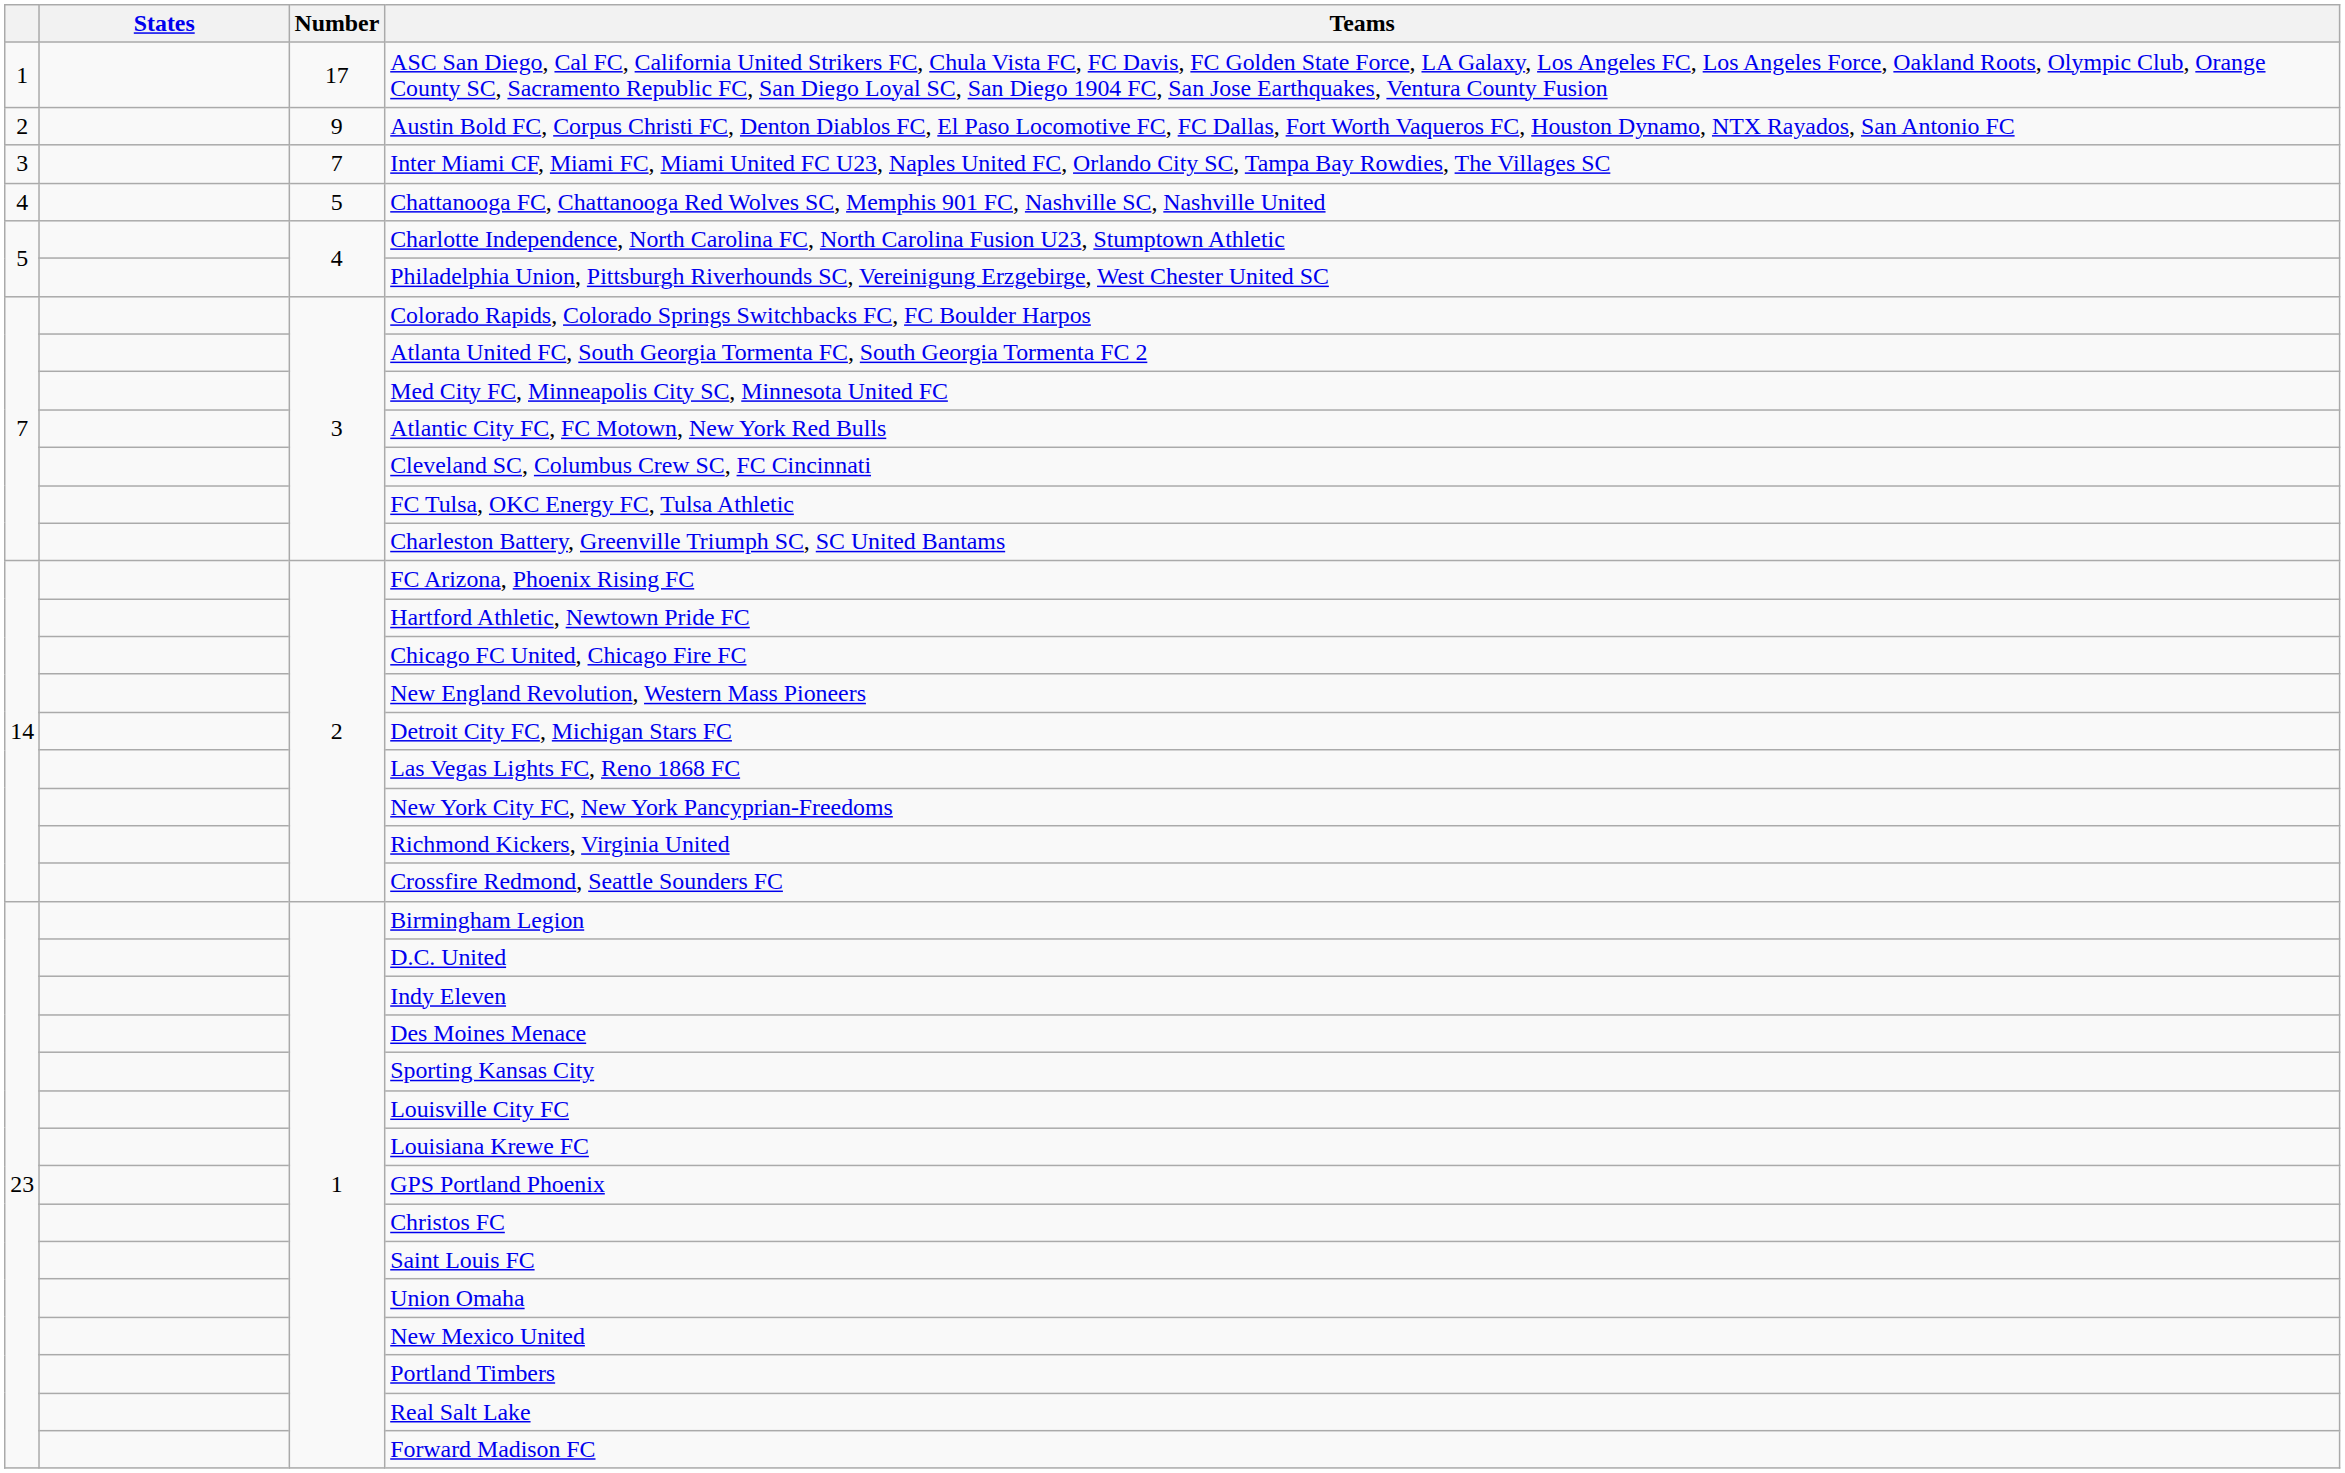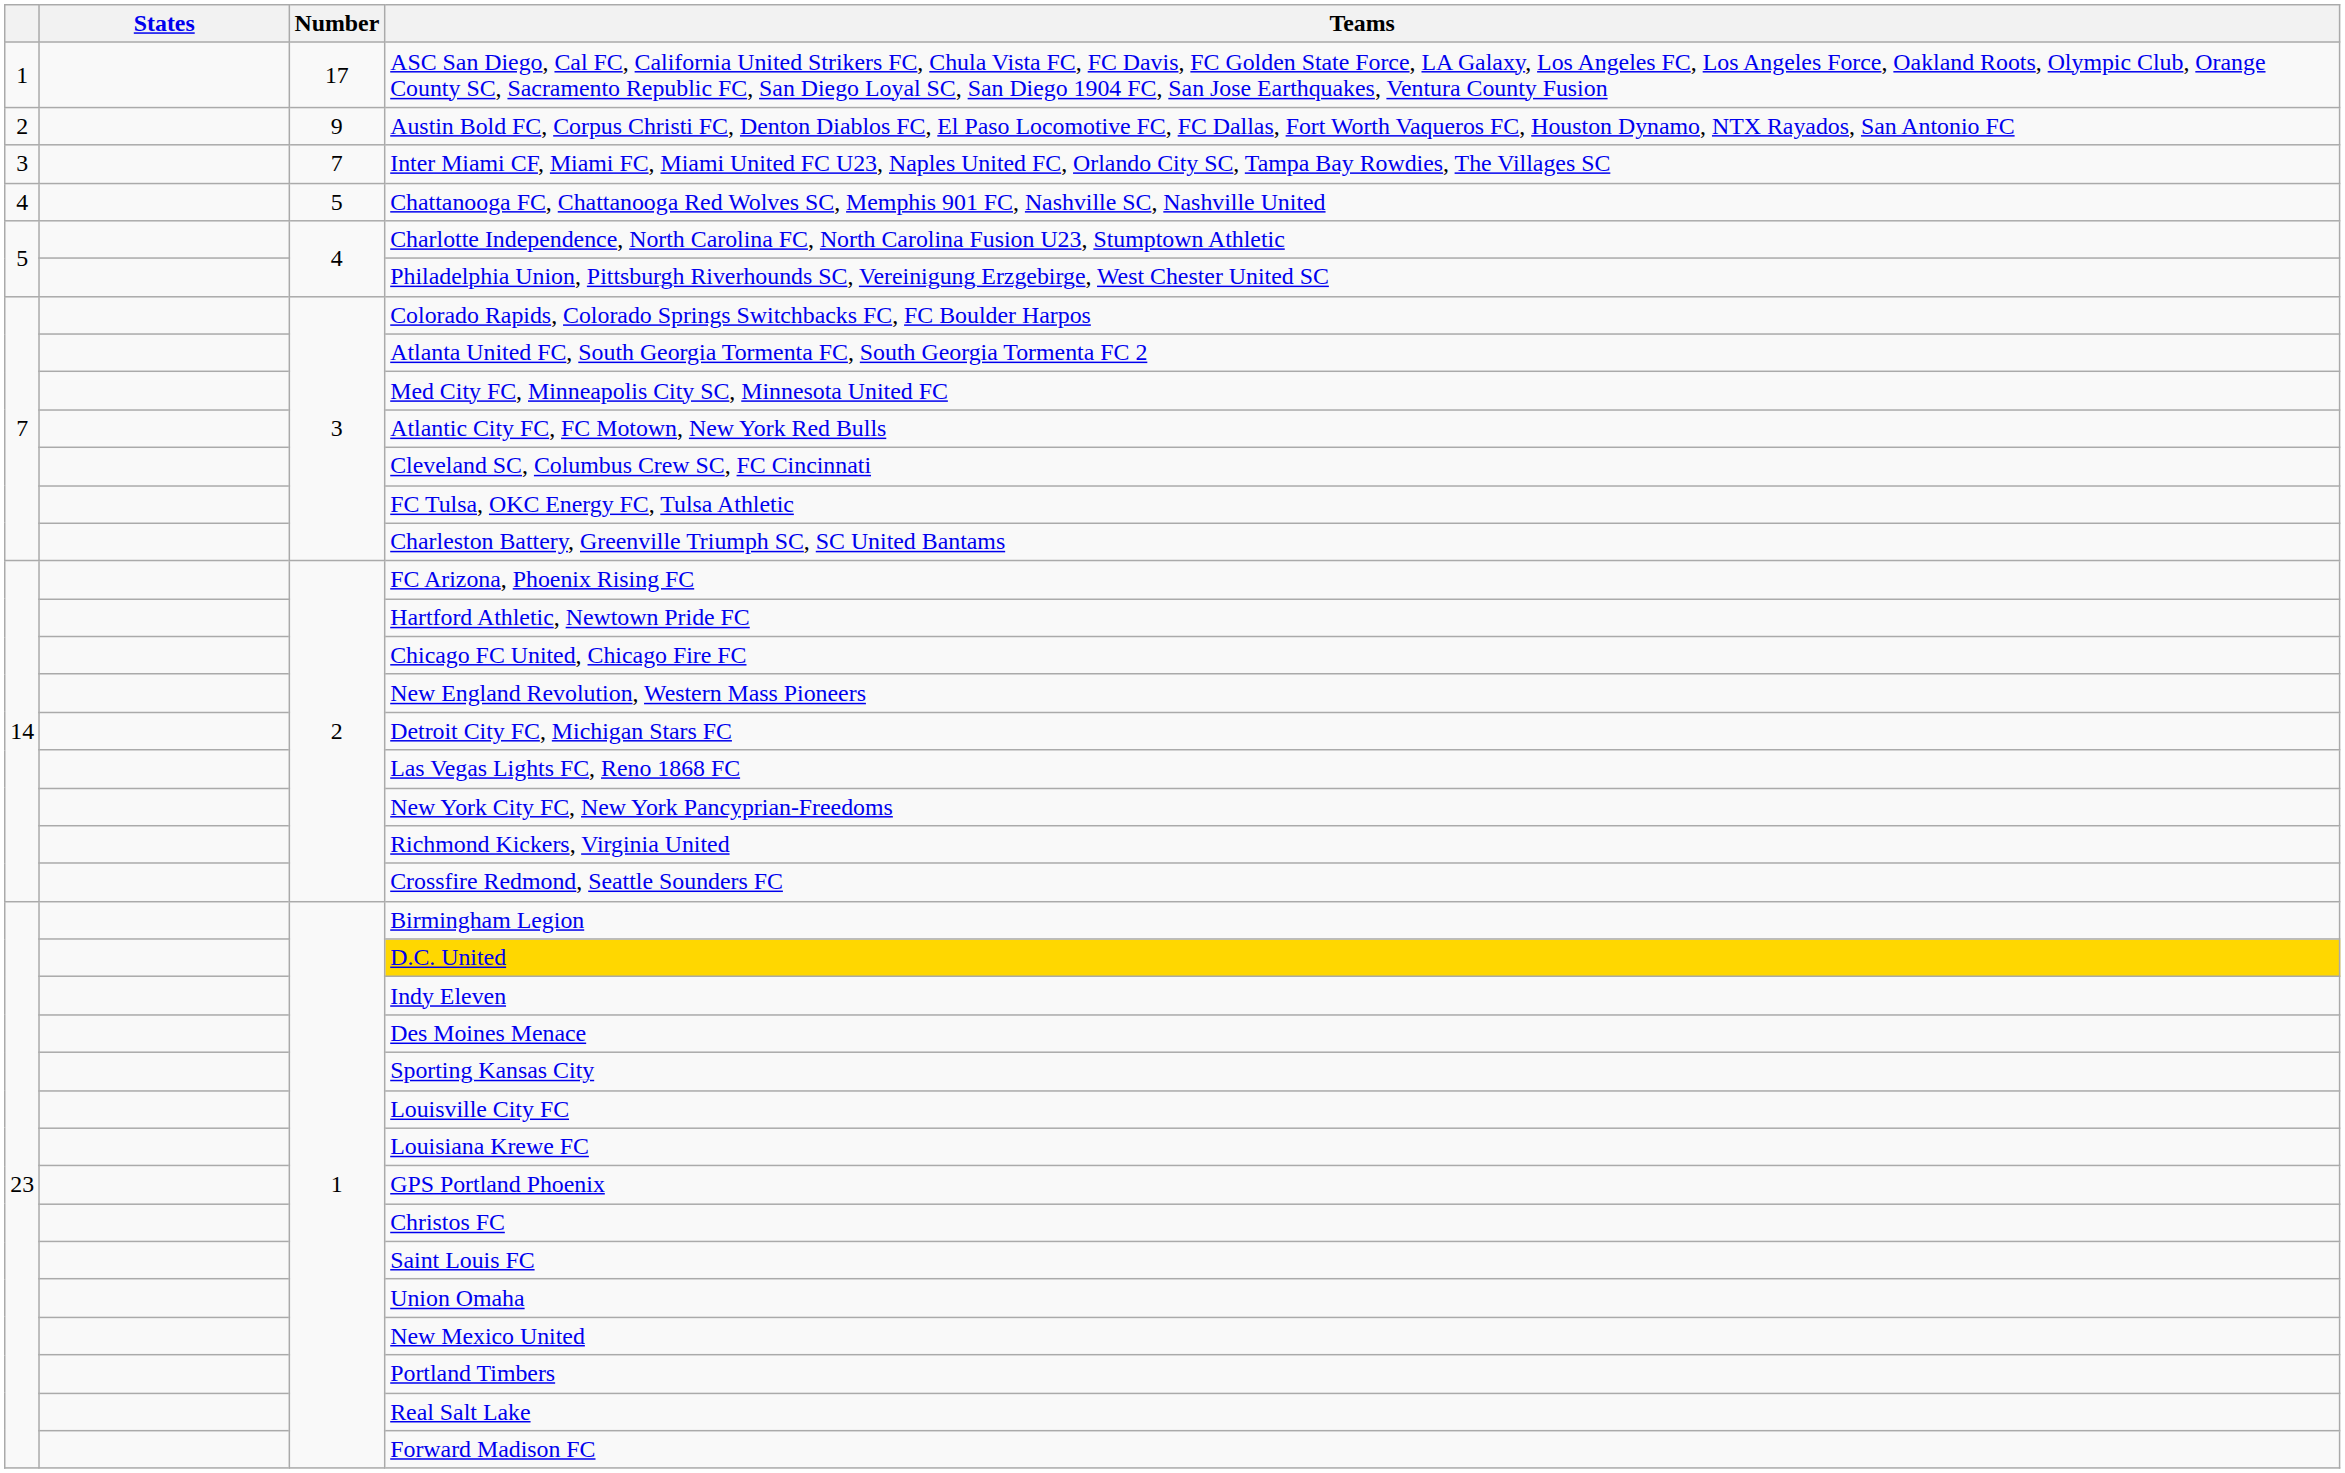(448, 957) no background -> (448, 957) gold background
